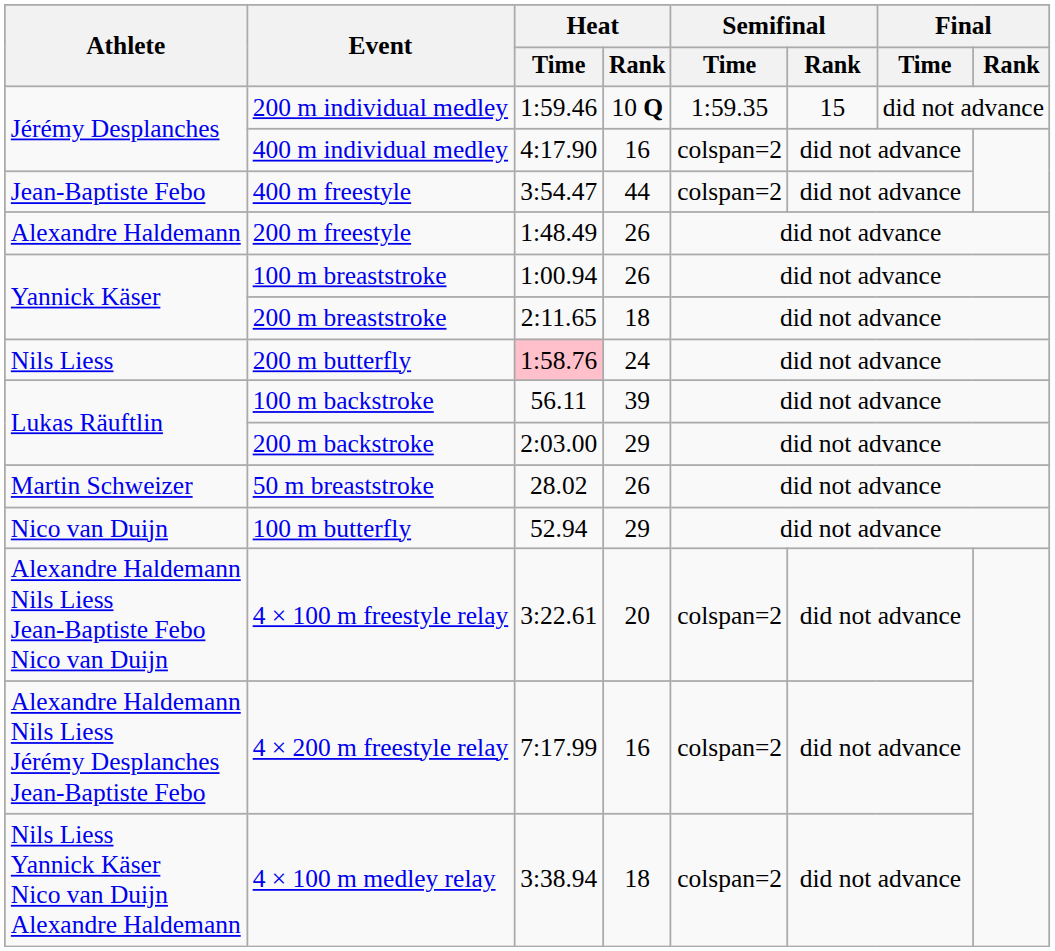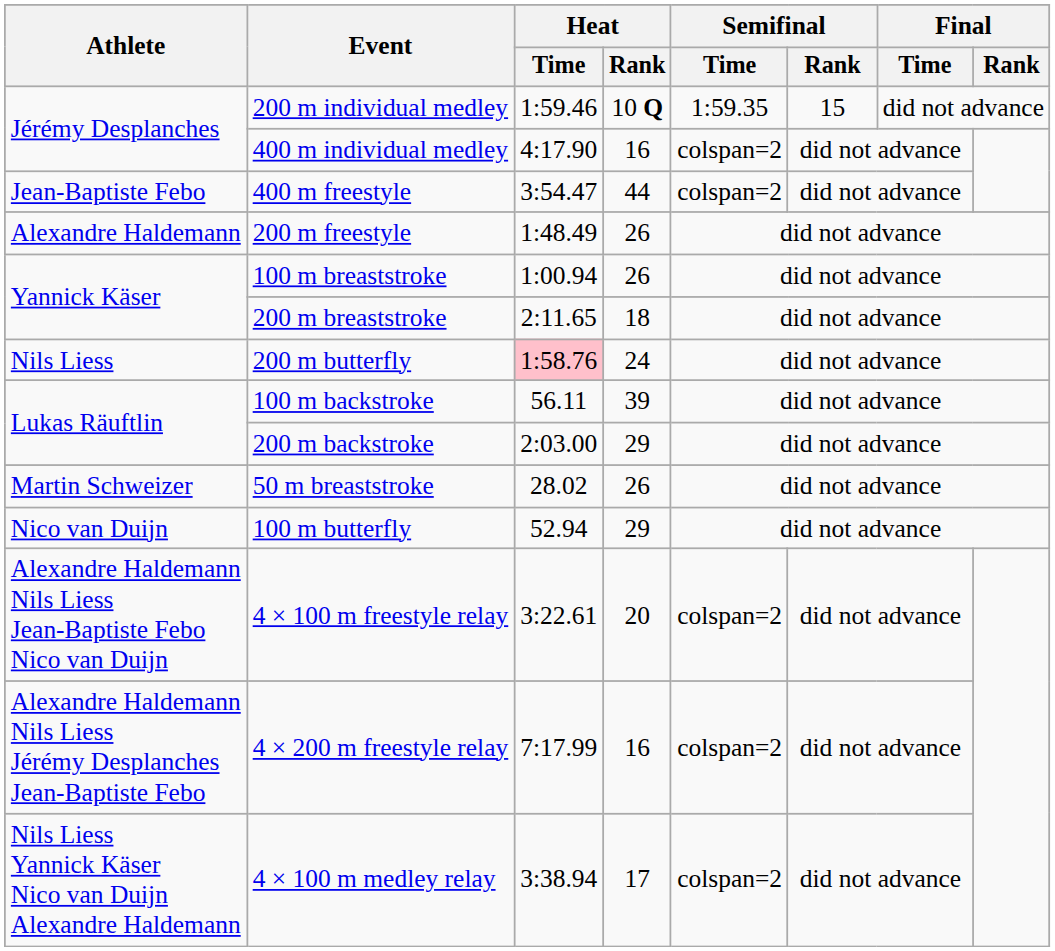(637, 879) 18 -> (637, 879) 17
